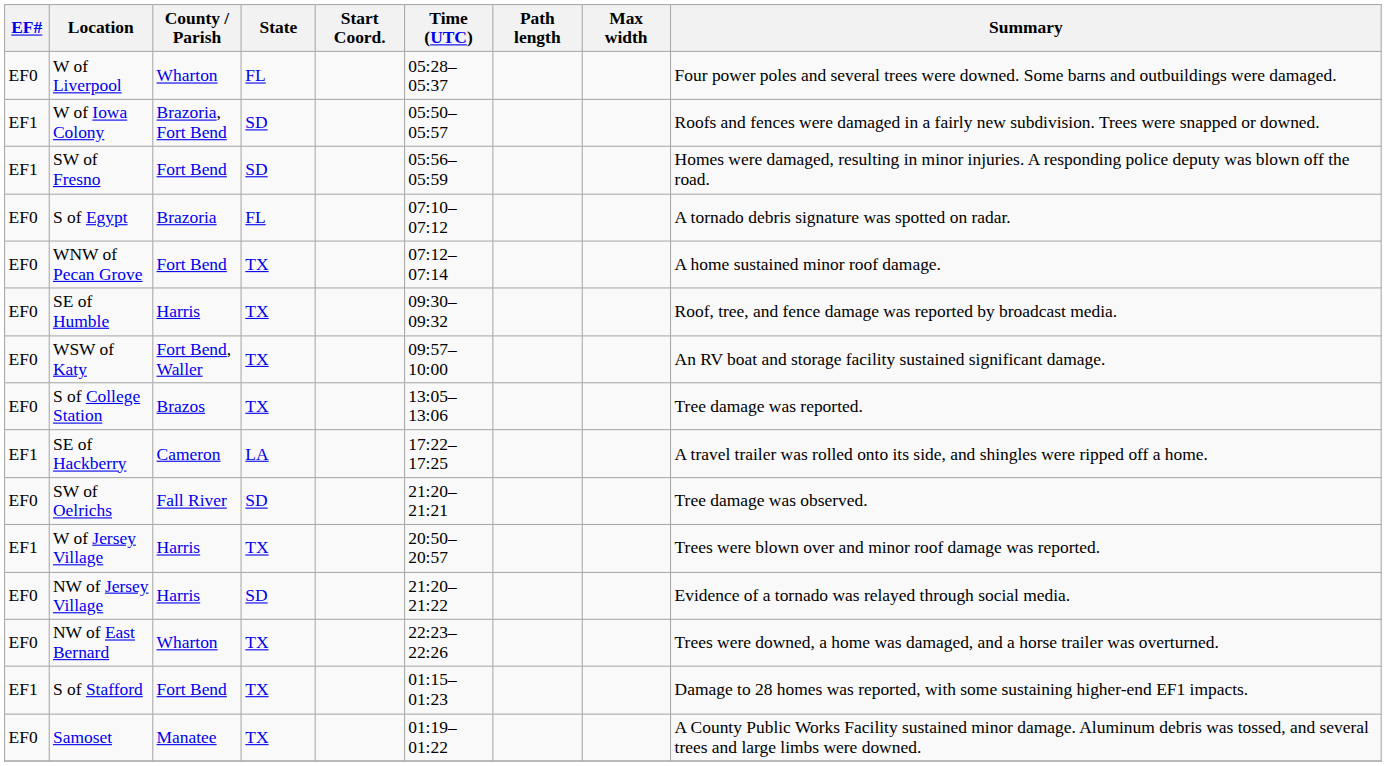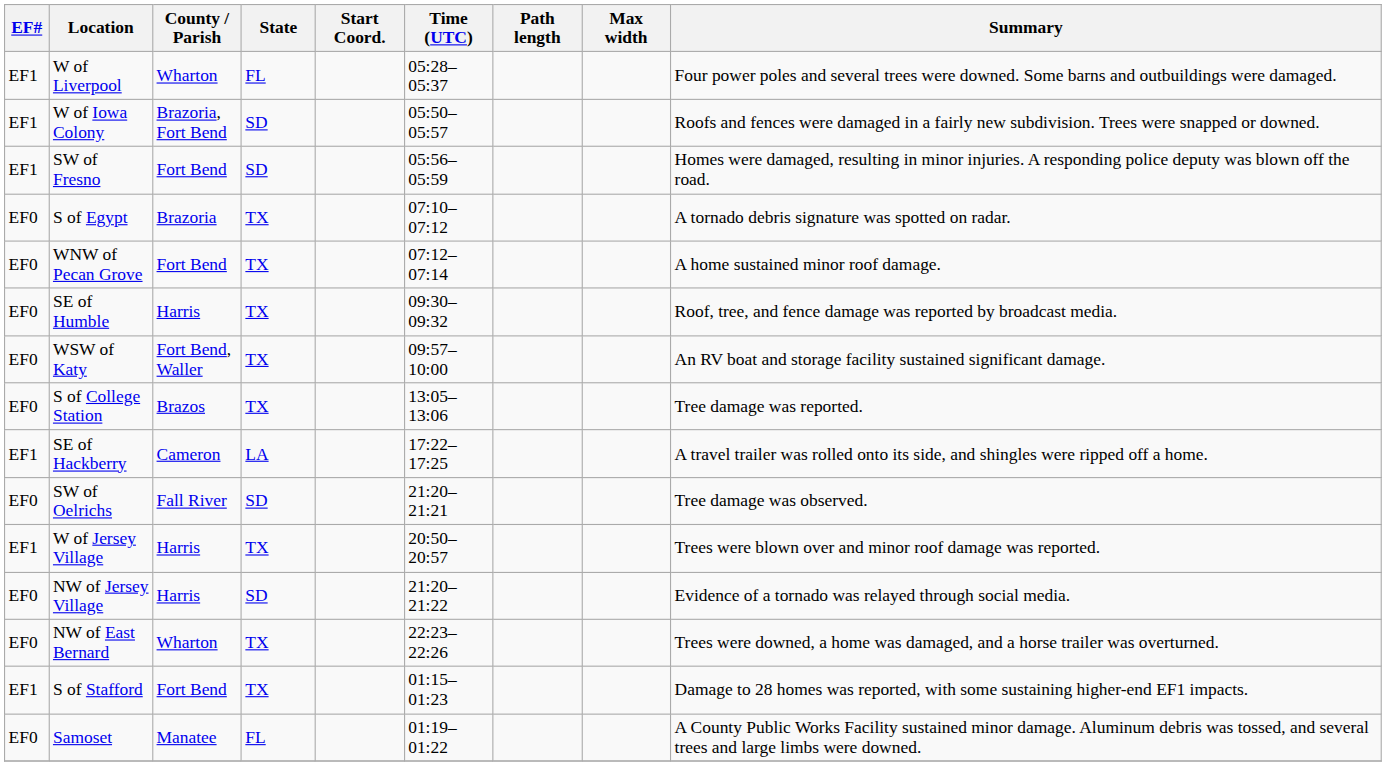(23, 75) EF0 -> (23, 75) EF1
(256, 217) FL -> (257, 217) TX
(257, 737) TX -> (256, 737) FL
